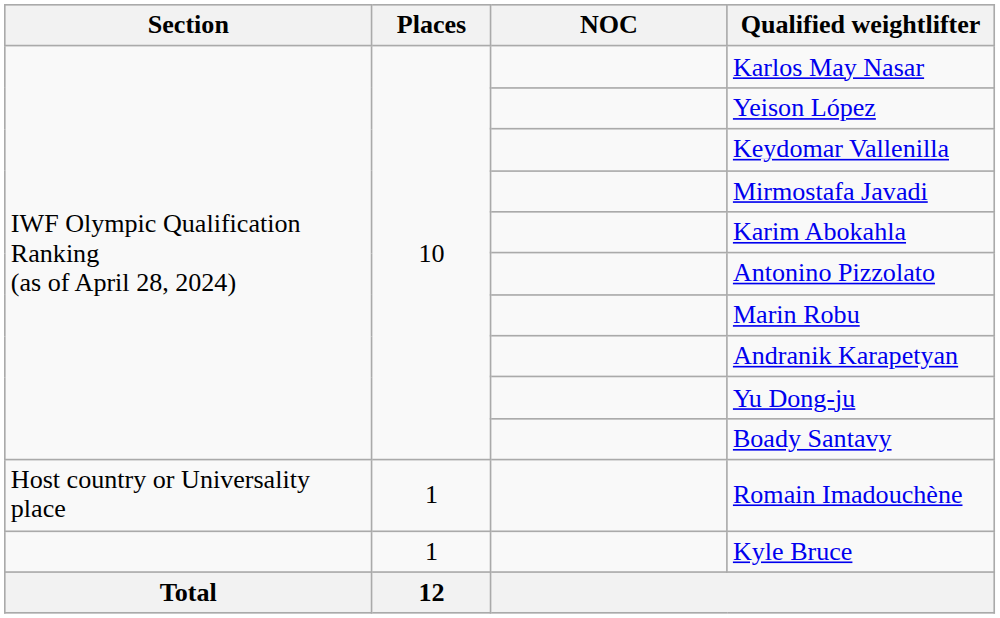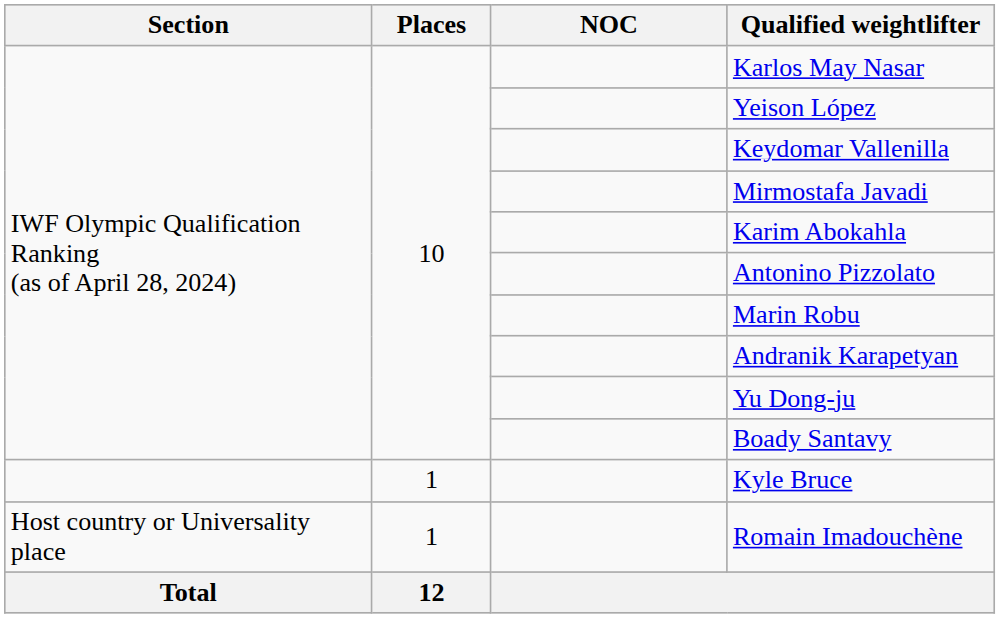rows swapped: (793, 550) <-> (848, 494)
